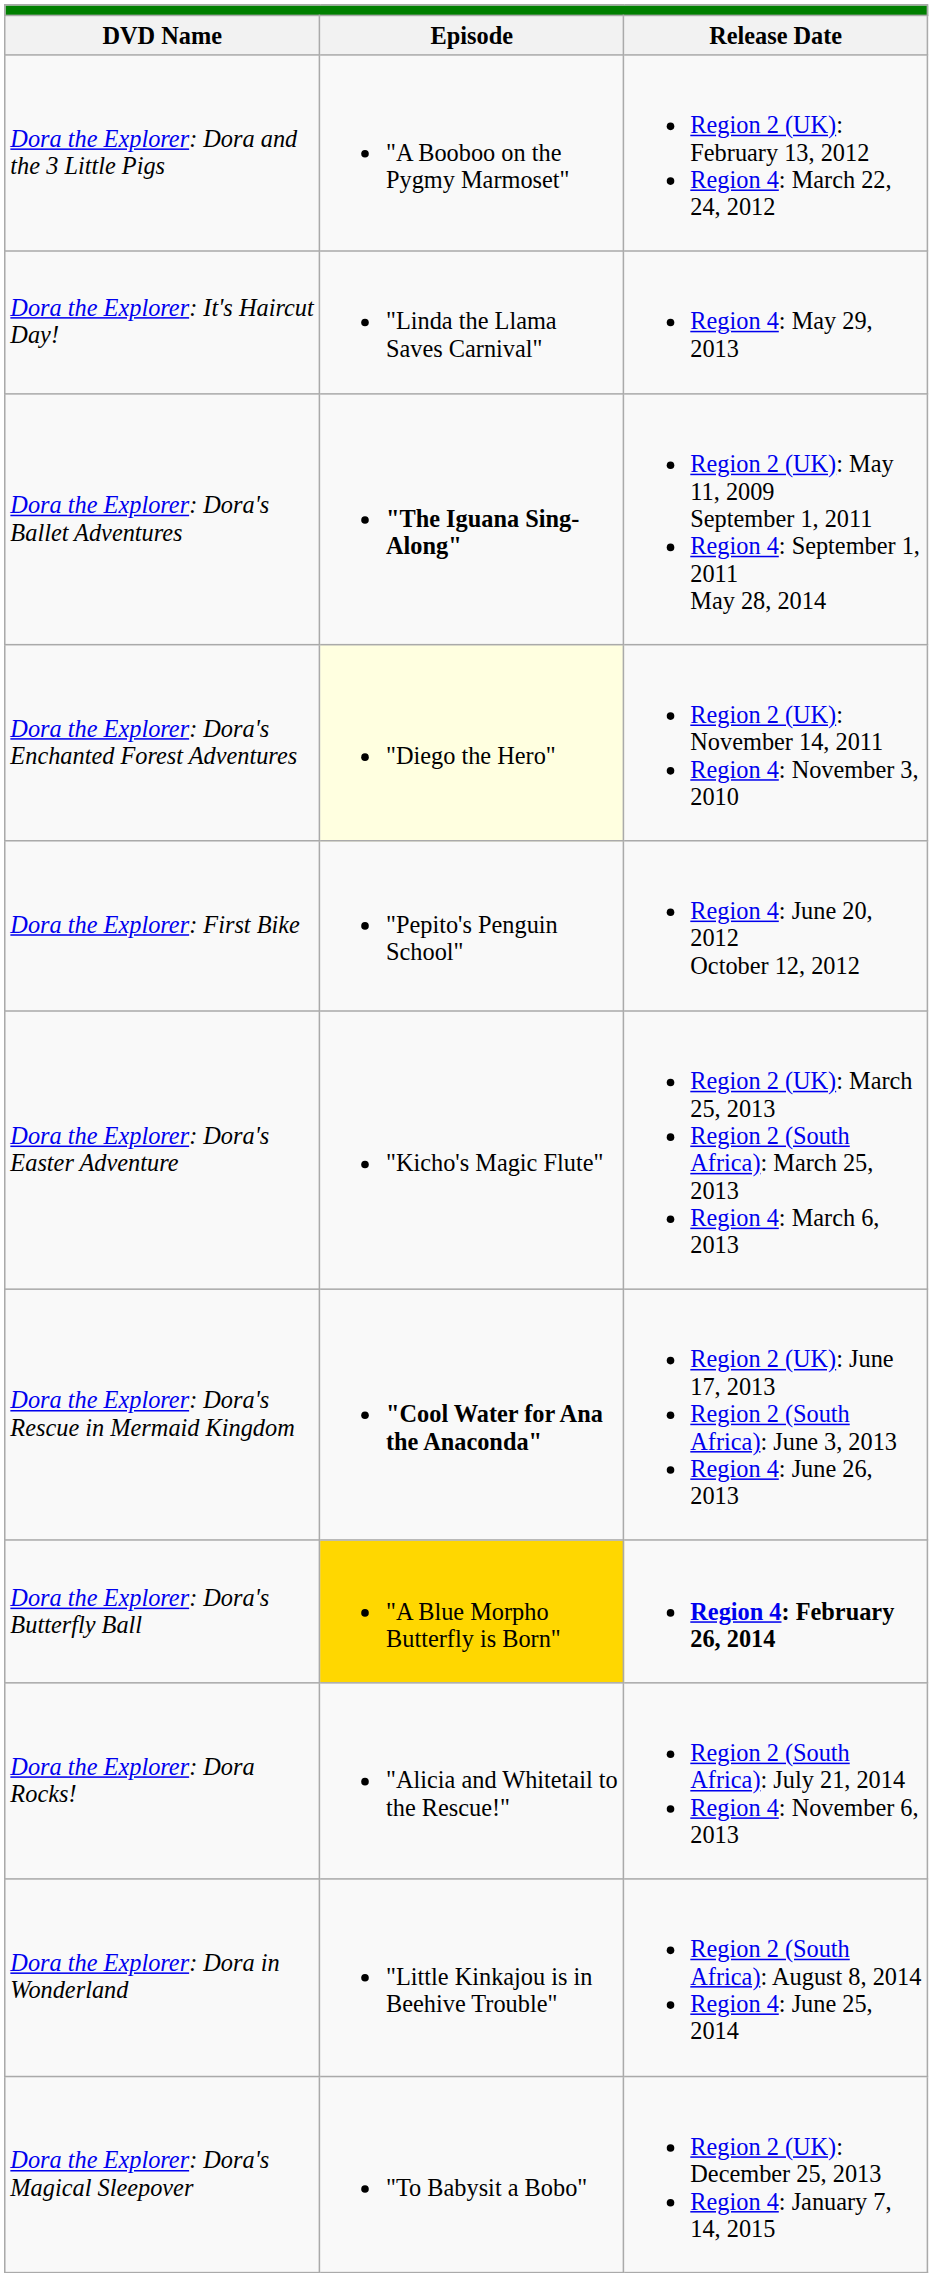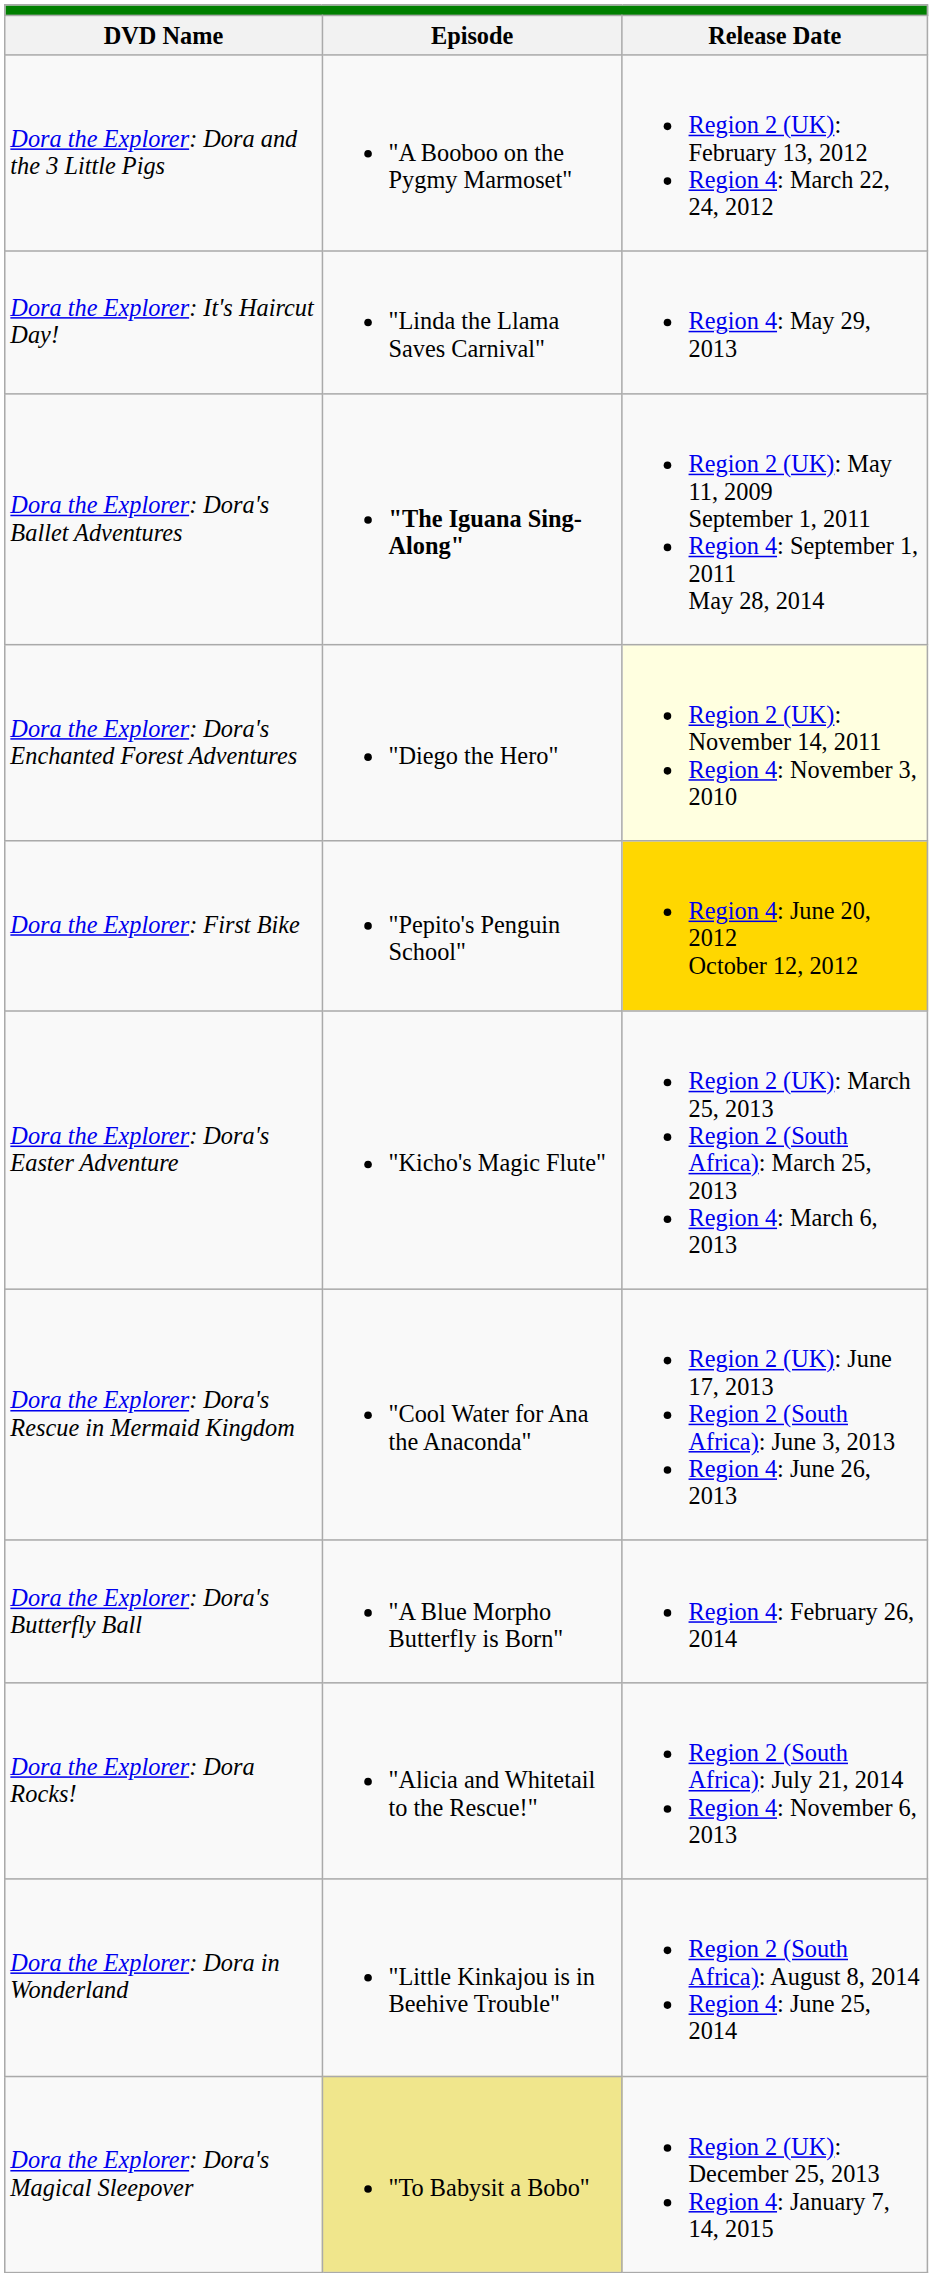(472, 756) lightyellow background -> (472, 756) no background
(776, 756) no background -> (775, 756) lightyellow background
(776, 939) no background -> (775, 939) gold background
(472, 1429) bold -> (472, 1429) normal
(472, 1625) gold background -> (472, 1625) no background
(776, 1625) bold -> (775, 1625) normal
(472, 2188) no background -> (472, 2188) khaki background
